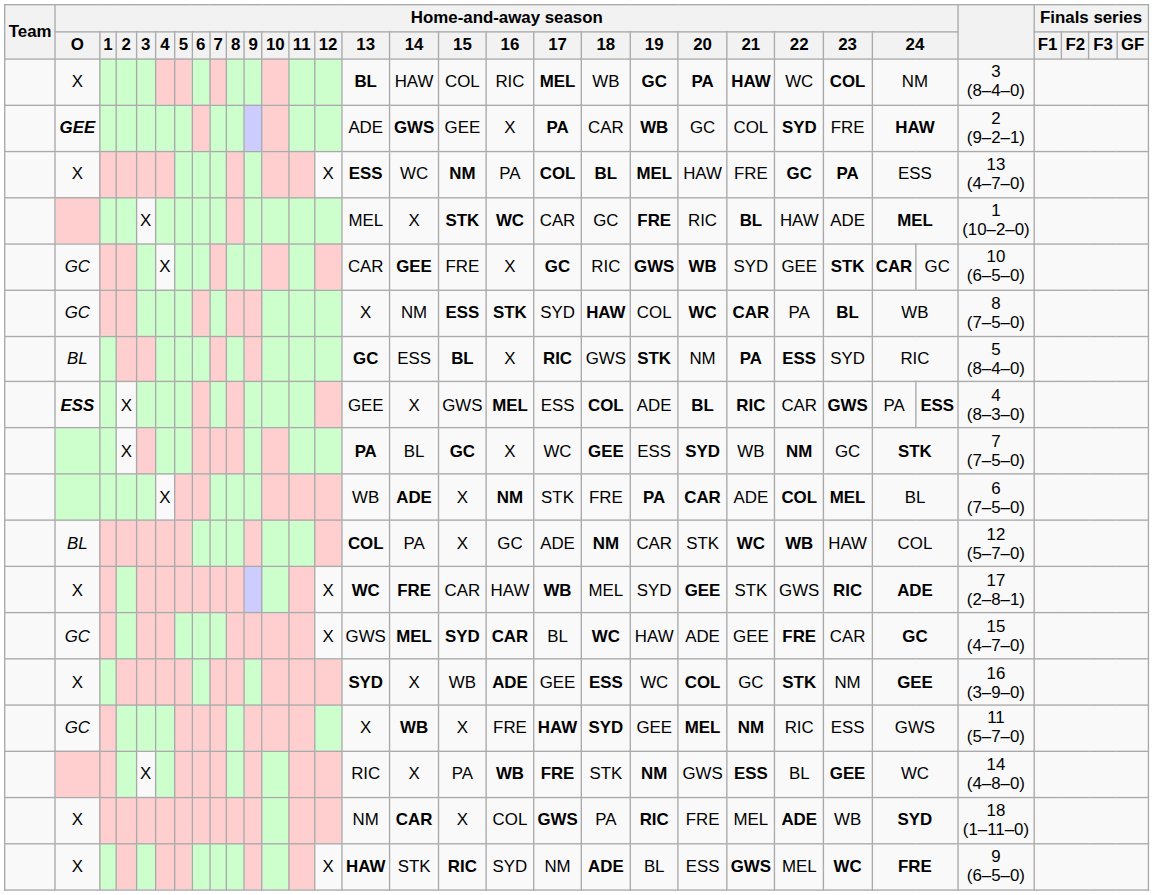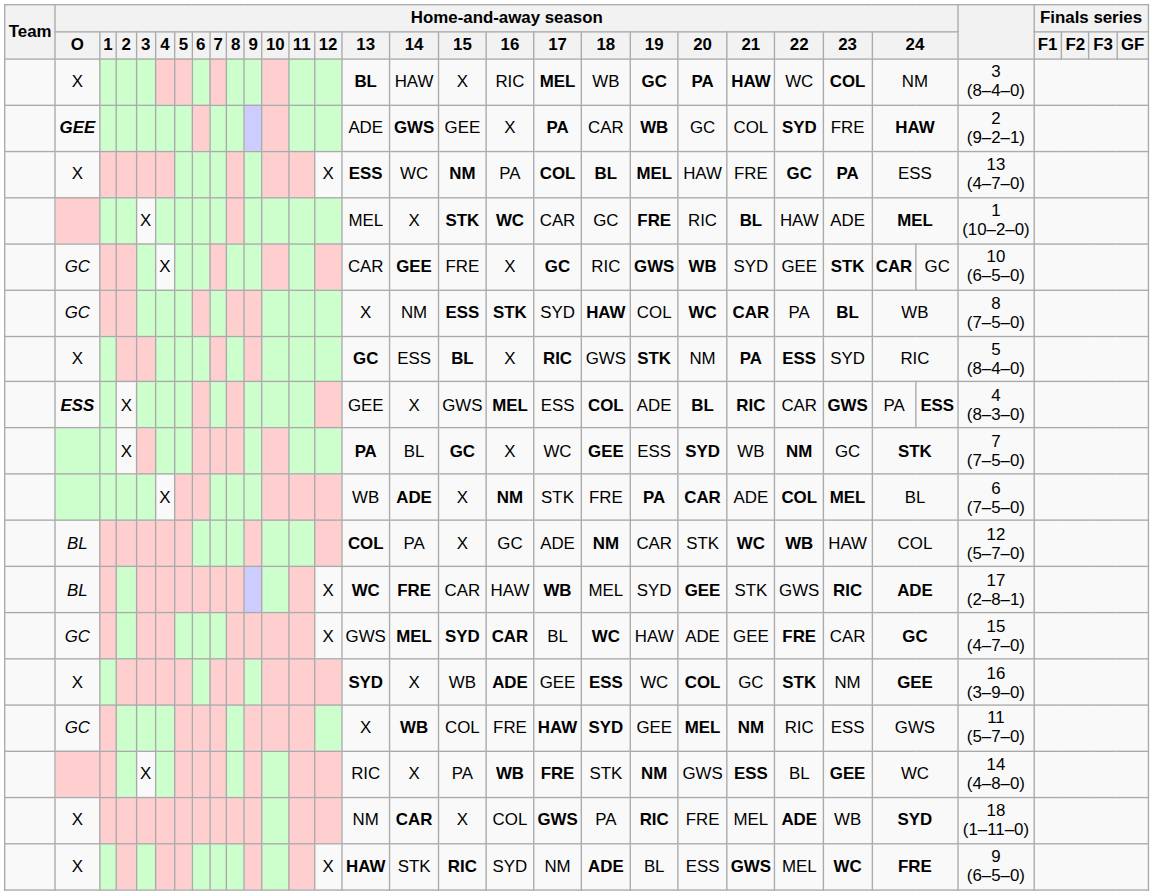(462, 82) COL -> (462, 82) X
(77, 359) BL -> (77, 359) X
(77, 590) X -> (77, 590) BL
(462, 729) X -> (462, 729) COL
